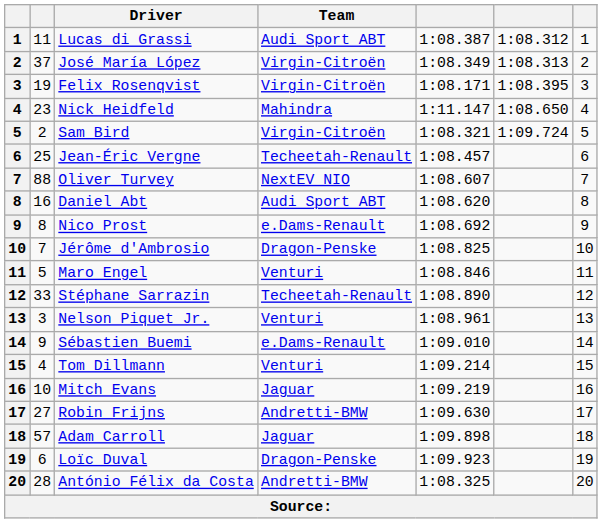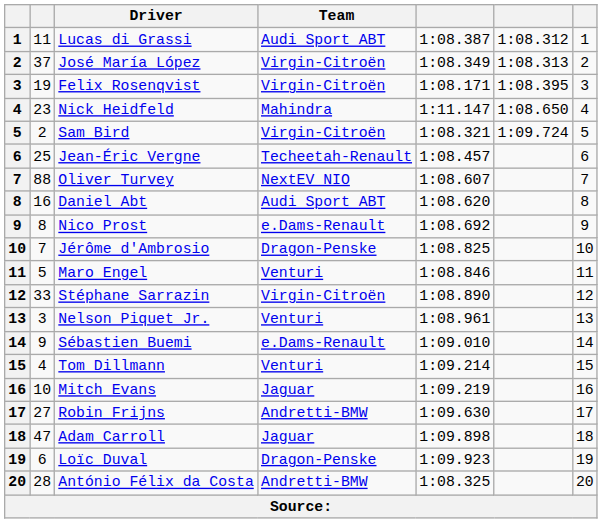(337, 296) Techeetah-Renault -> (323, 296) Virgin-Citroën
(42, 436) 57 -> (42, 436) 47
